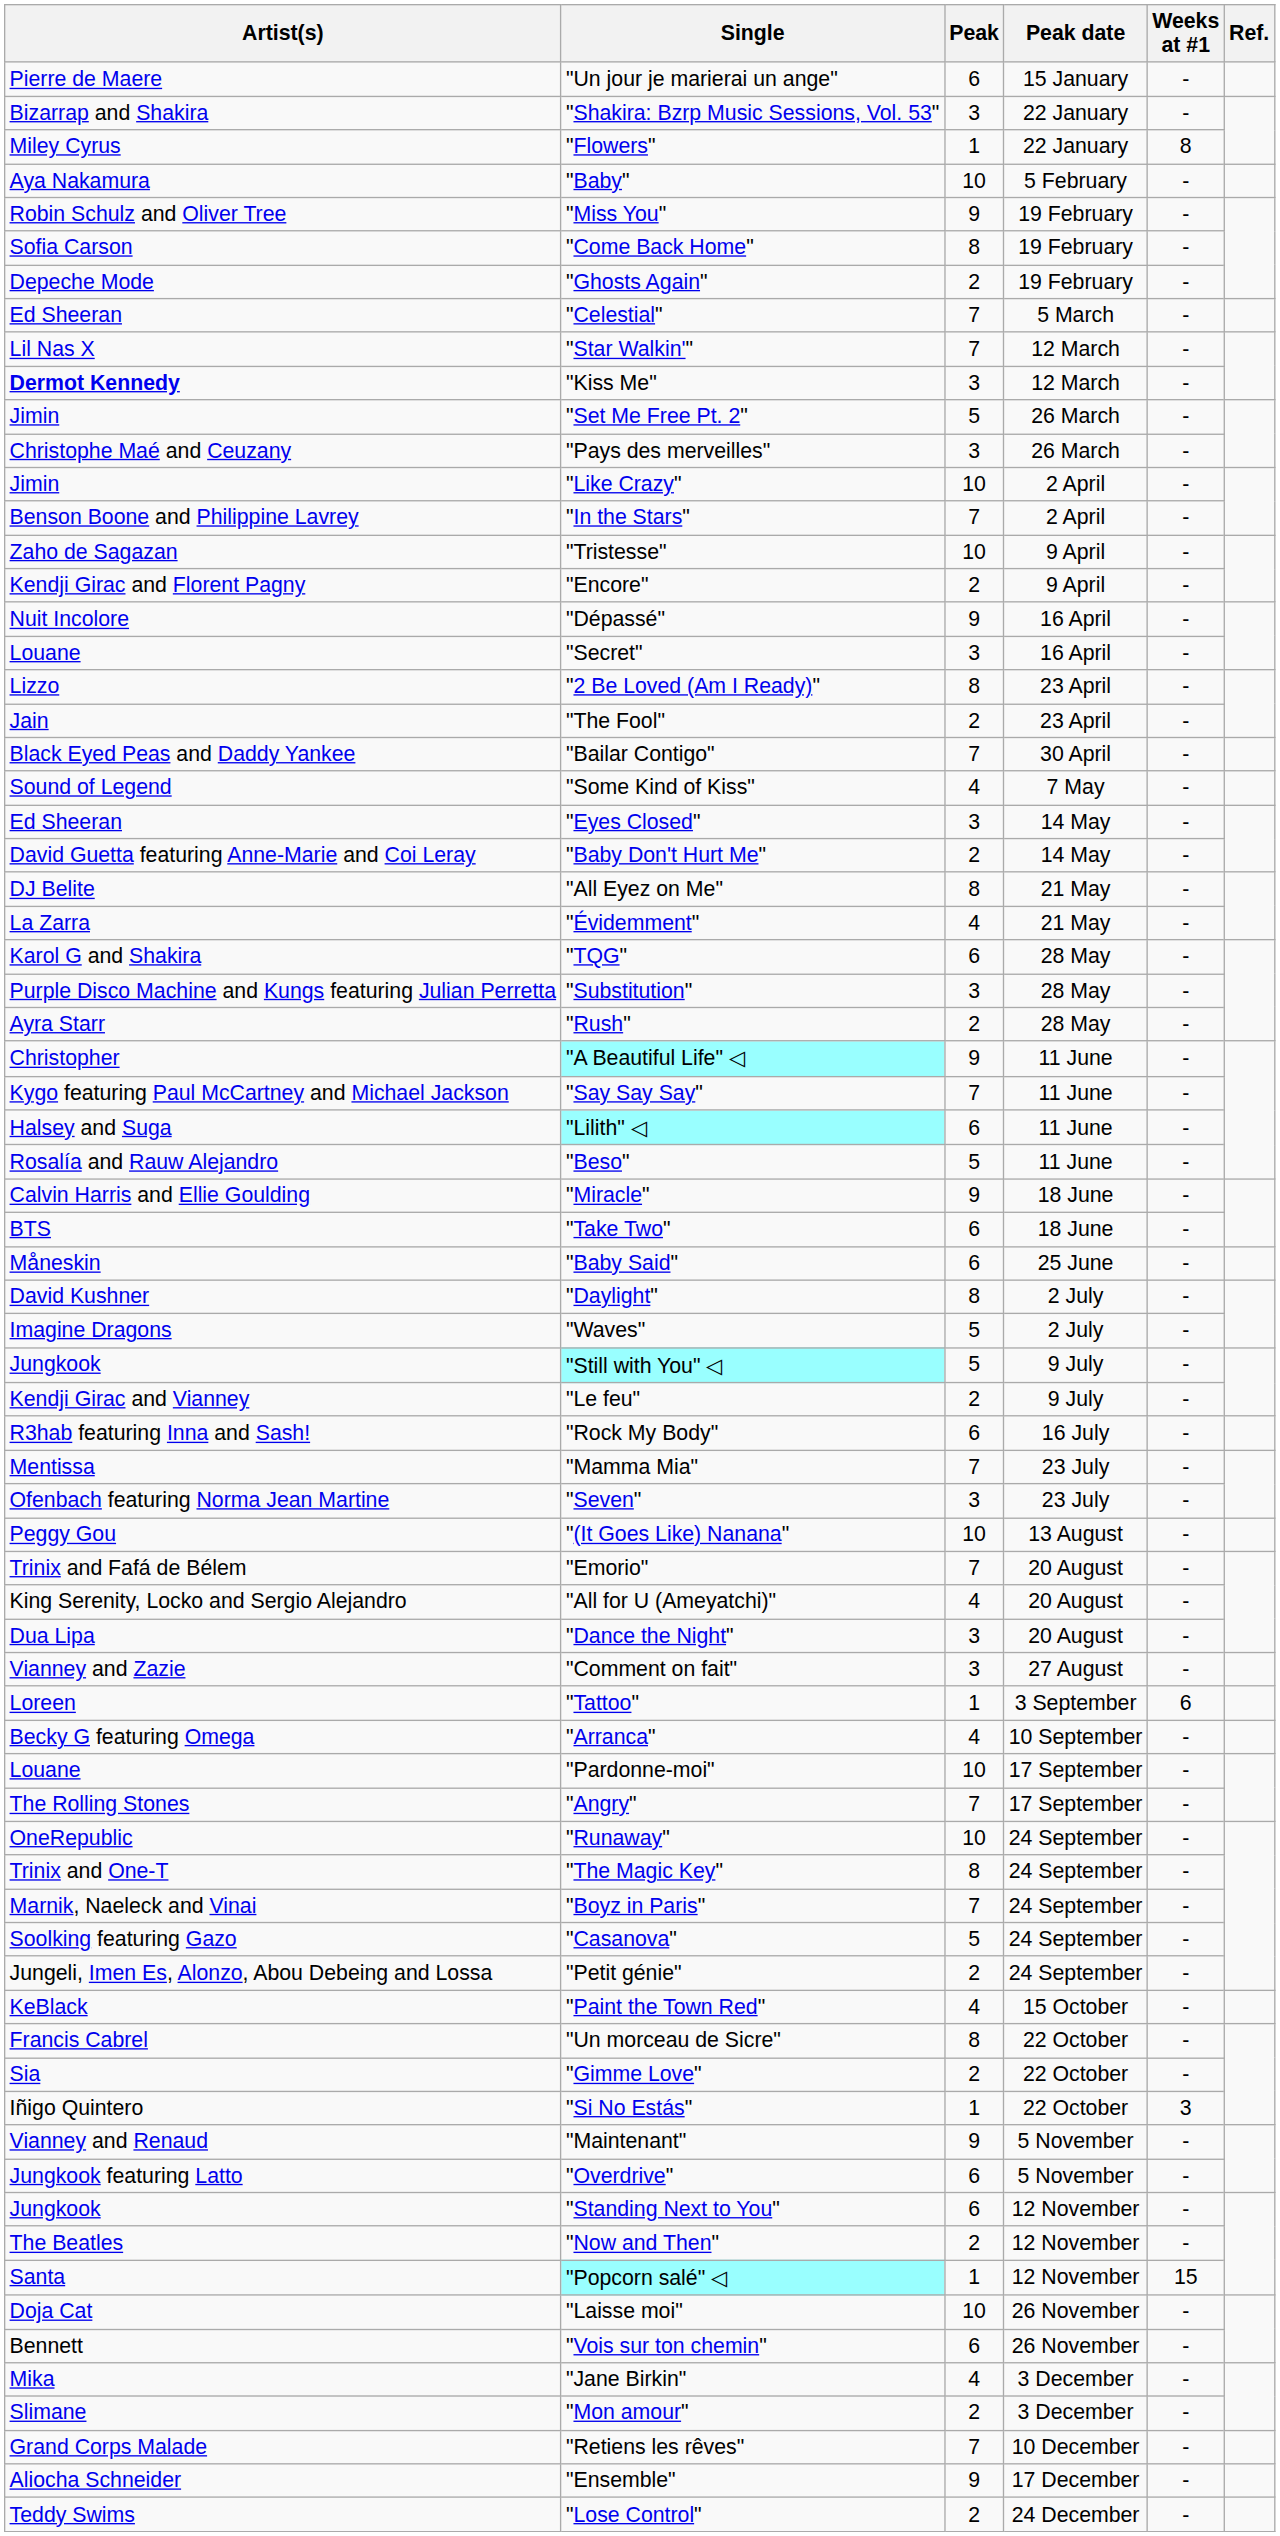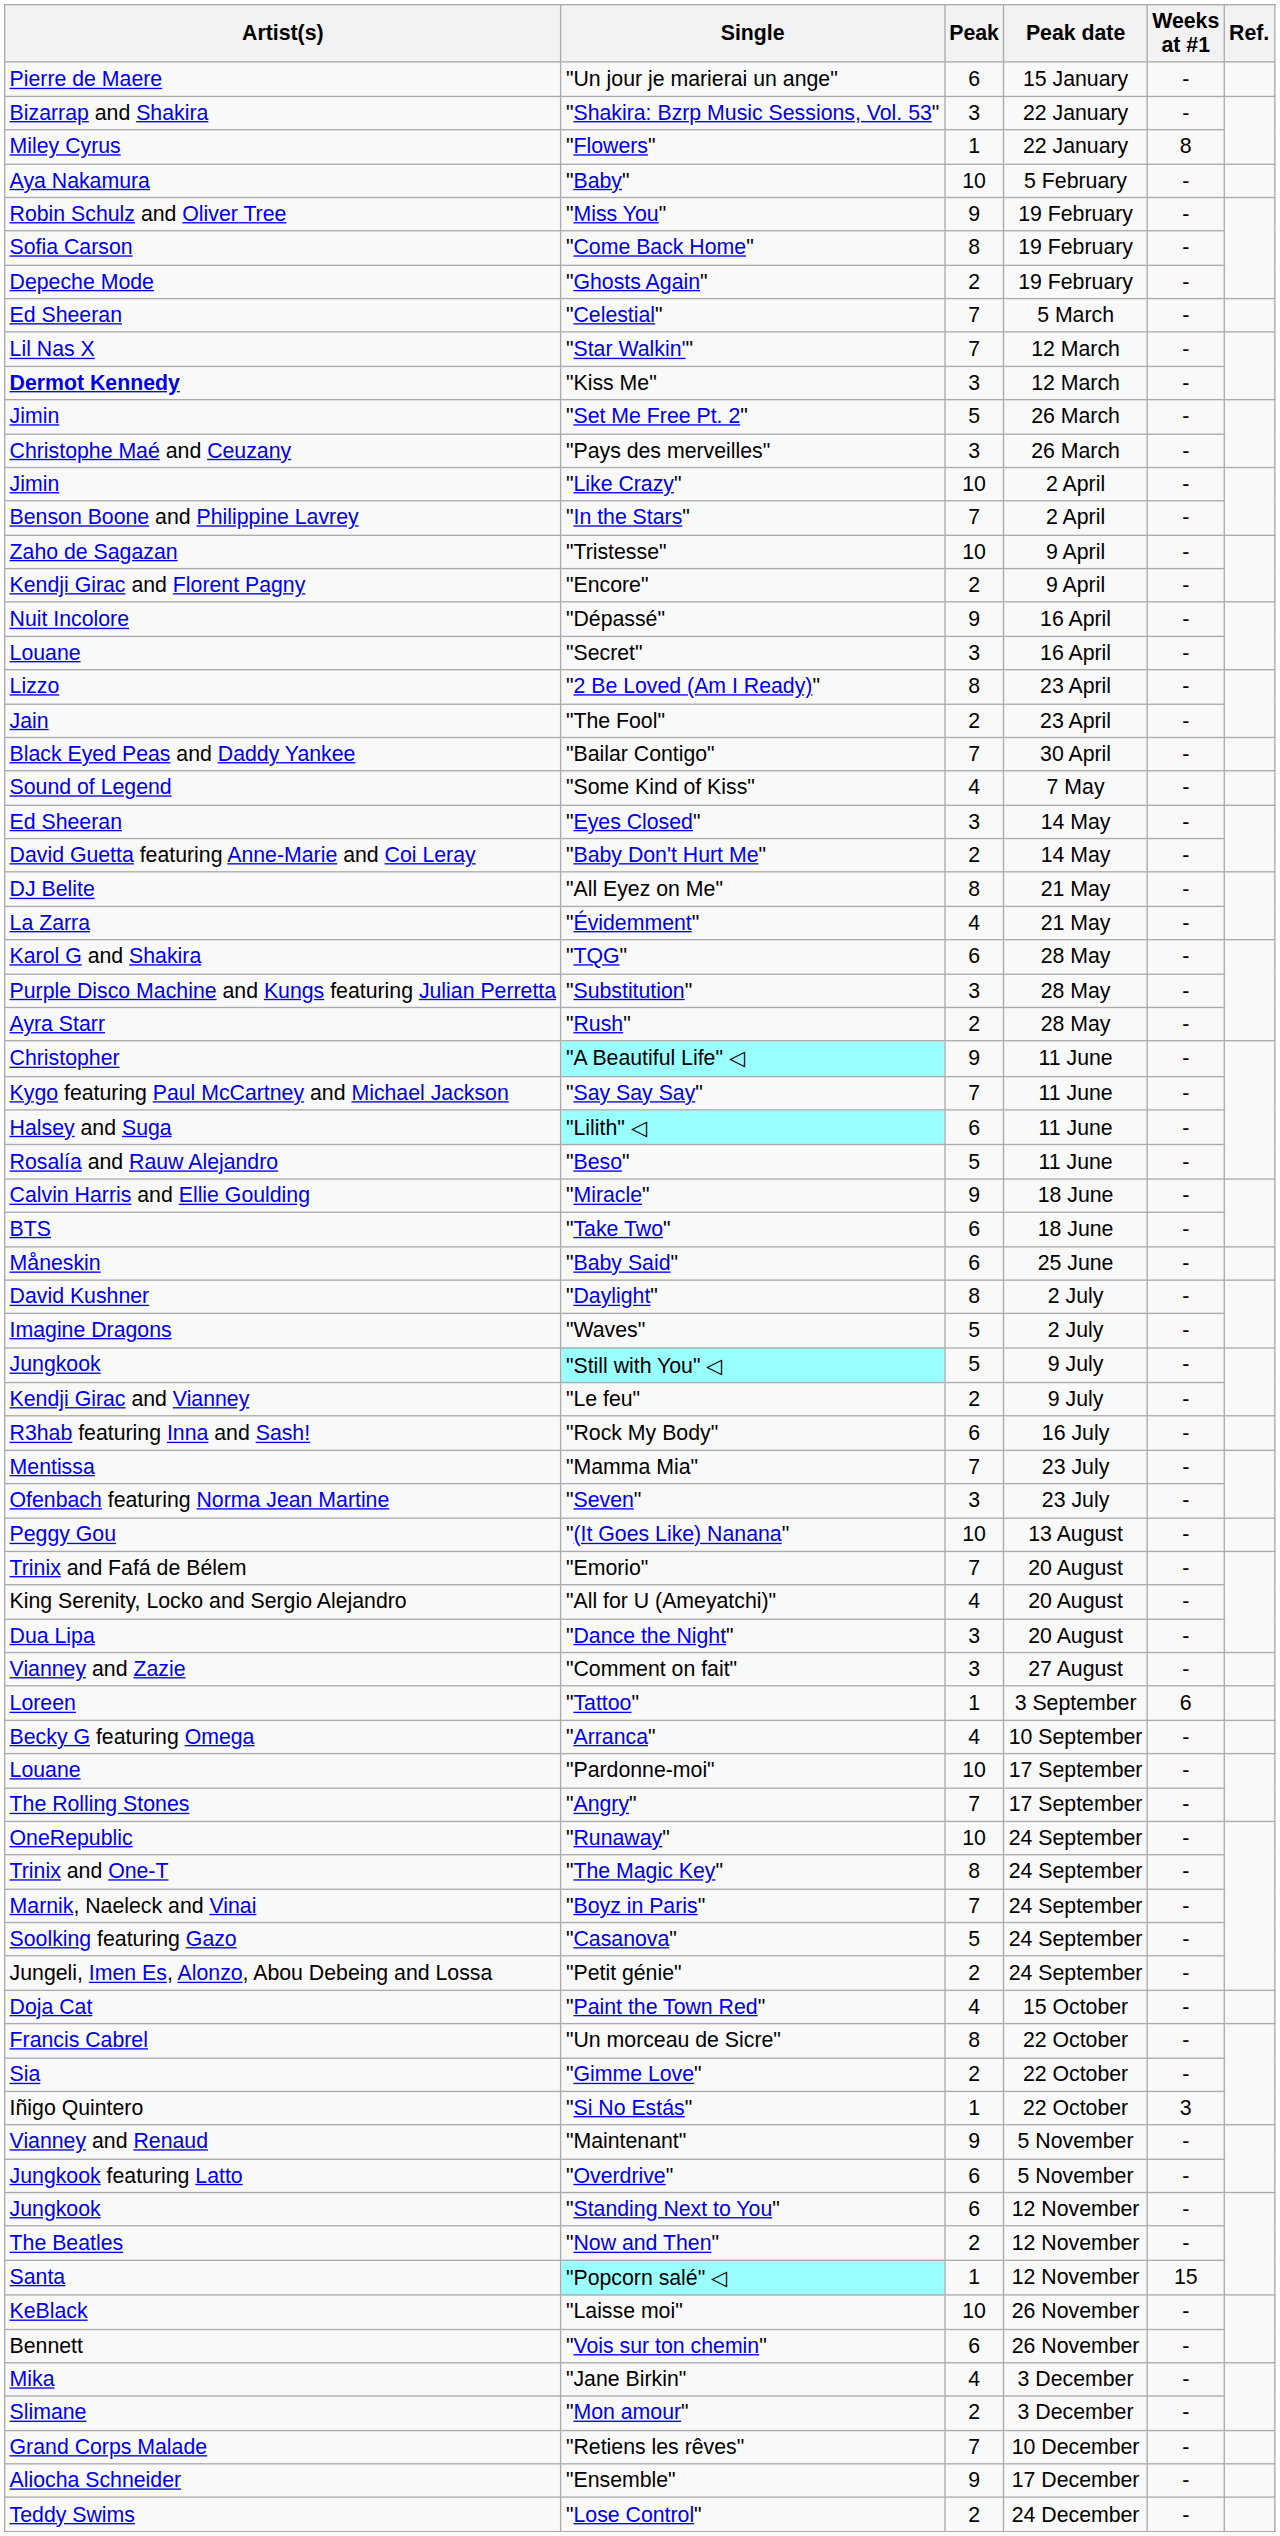(49, 2006) KeBlack -> (51, 2006) Doja Cat
(51, 2311) Doja Cat -> (49, 2311) KeBlack
